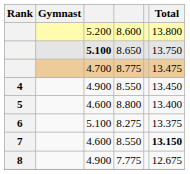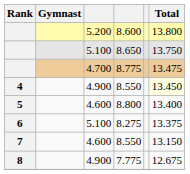(99, 50) bold -> (99, 50) normal
(167, 87) no background -> (167, 87) lightyellow background
(167, 141) bold -> (167, 141) normal
